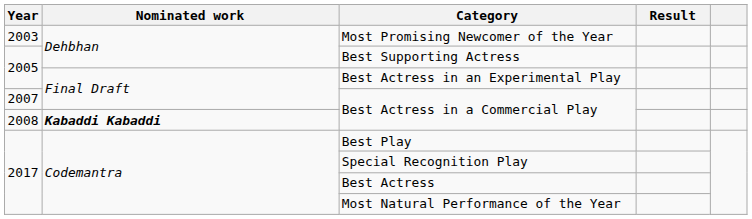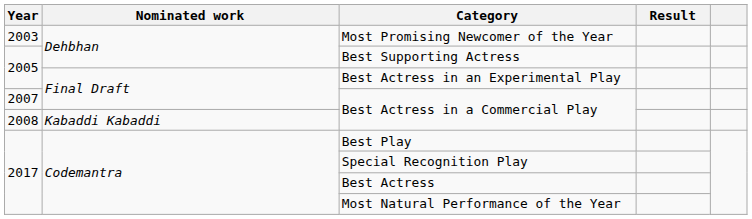(103, 120) bold -> (103, 120) normal
